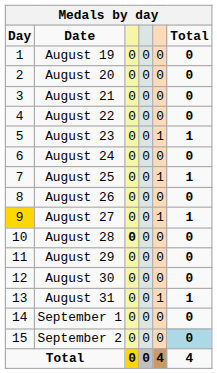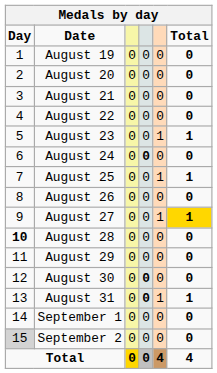(146, 157) normal -> (146, 157) bold
(20, 217) gold background -> (20, 217) no background
(189, 217) no background -> (189, 217) gold background
(20, 238) normal -> (20, 238) bold
(132, 238) bold -> (132, 238) normal
(146, 278) normal -> (146, 278) bold
(146, 298) normal -> (146, 298) bold
(20, 339) no background -> (20, 339) lightgrey background
(189, 339) lightblue background -> (189, 339) no background
